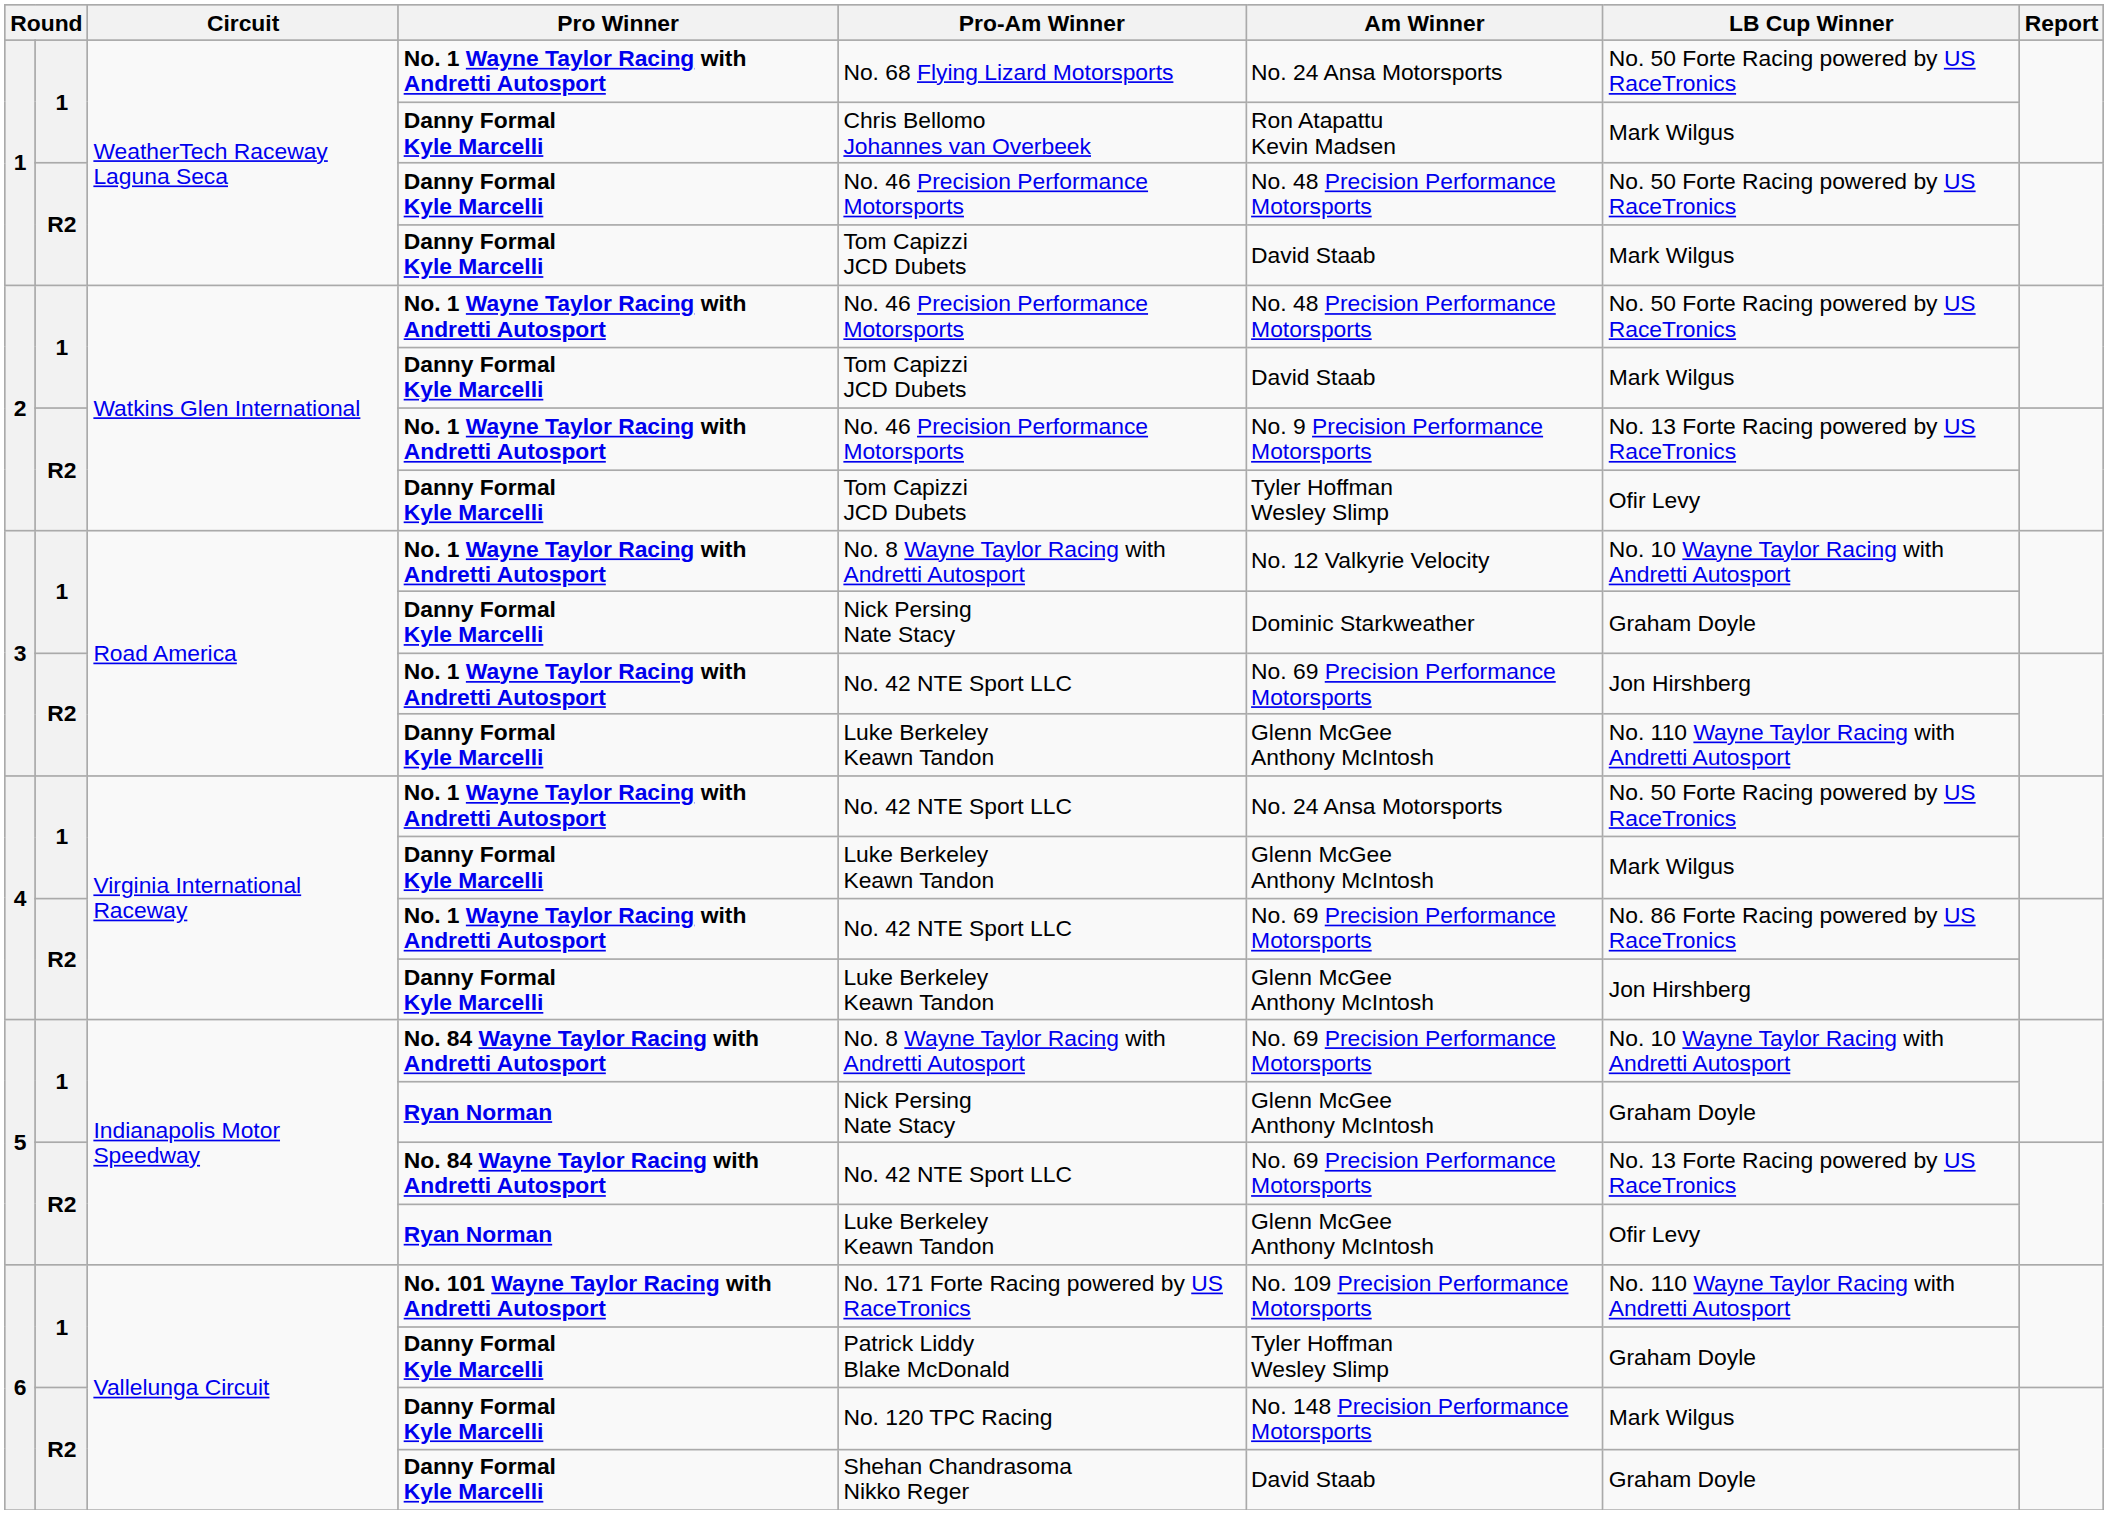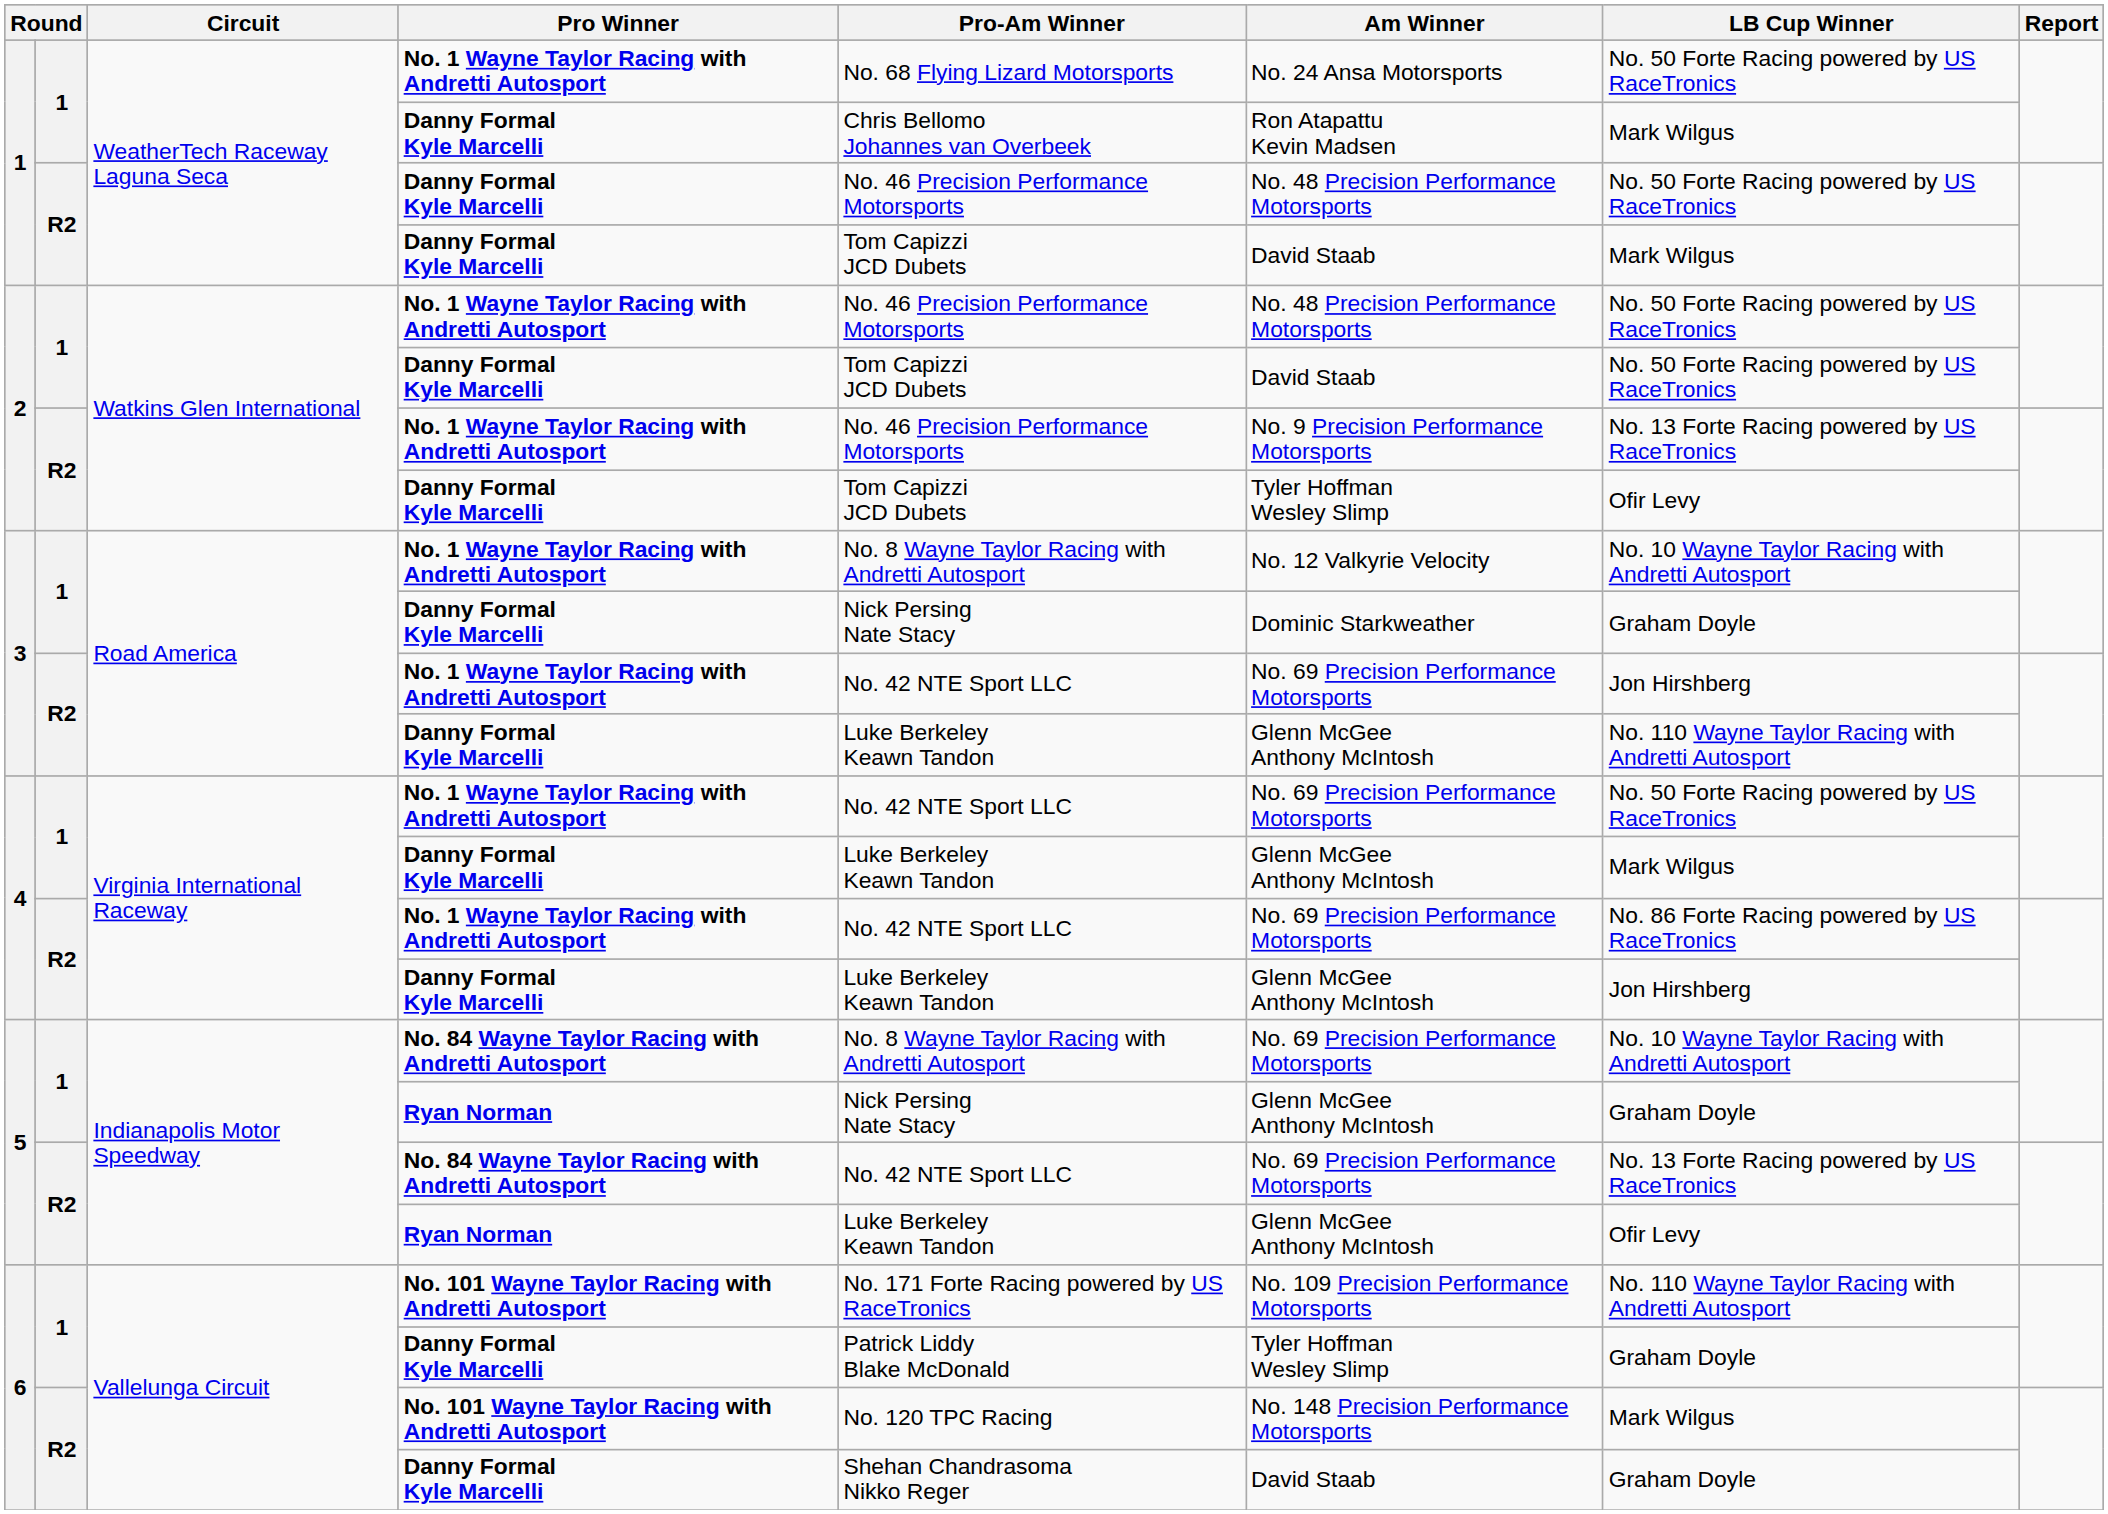(1672, 377) Mark Wilgus -> (1792, 377) No. 50 Forte Racing powered by US RaceTronics
(1377, 806) No. 24 Ansa Motorsports -> (1403, 806) No. 69 Precision Performance Motorsports
(480, 1418) Danny Formal Kyle Marcelli -> (588, 1418) No. 101 Wayne Taylor Racing with Andretti Autosport
